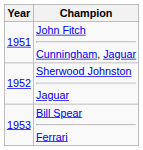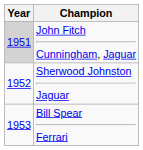(19, 42) no background -> (19, 42) lightgrey background
